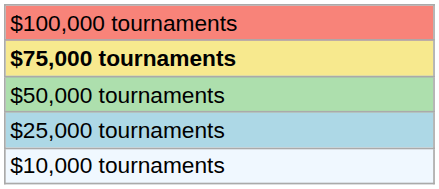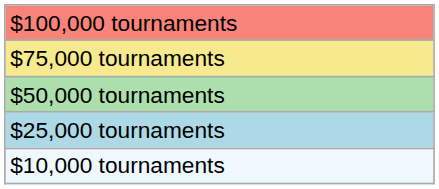(123, 58) bold -> (117, 58) normal
